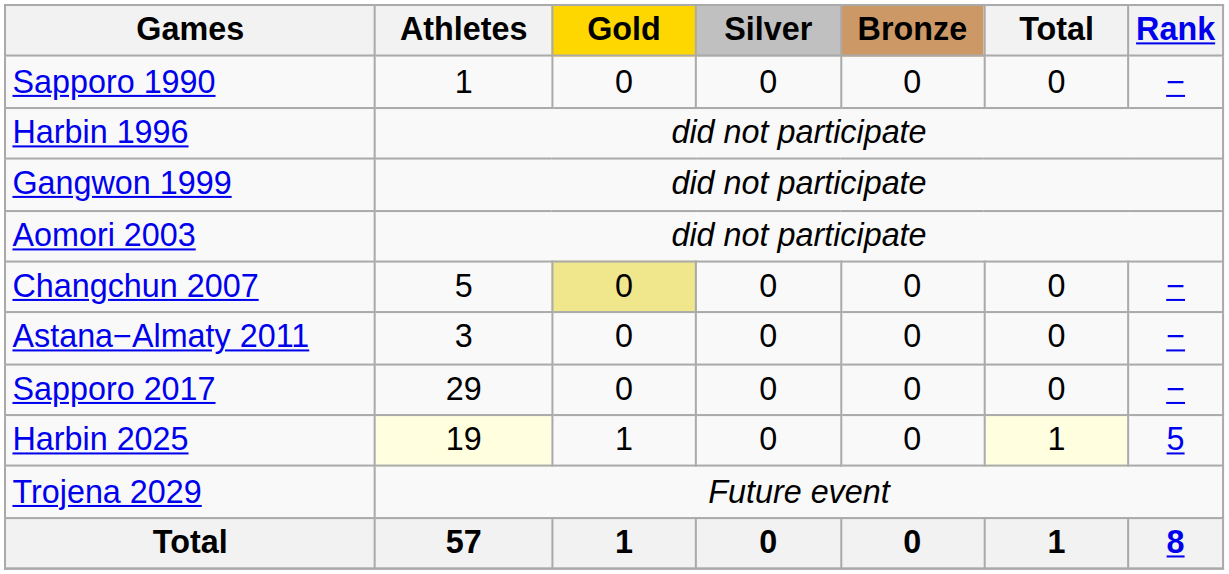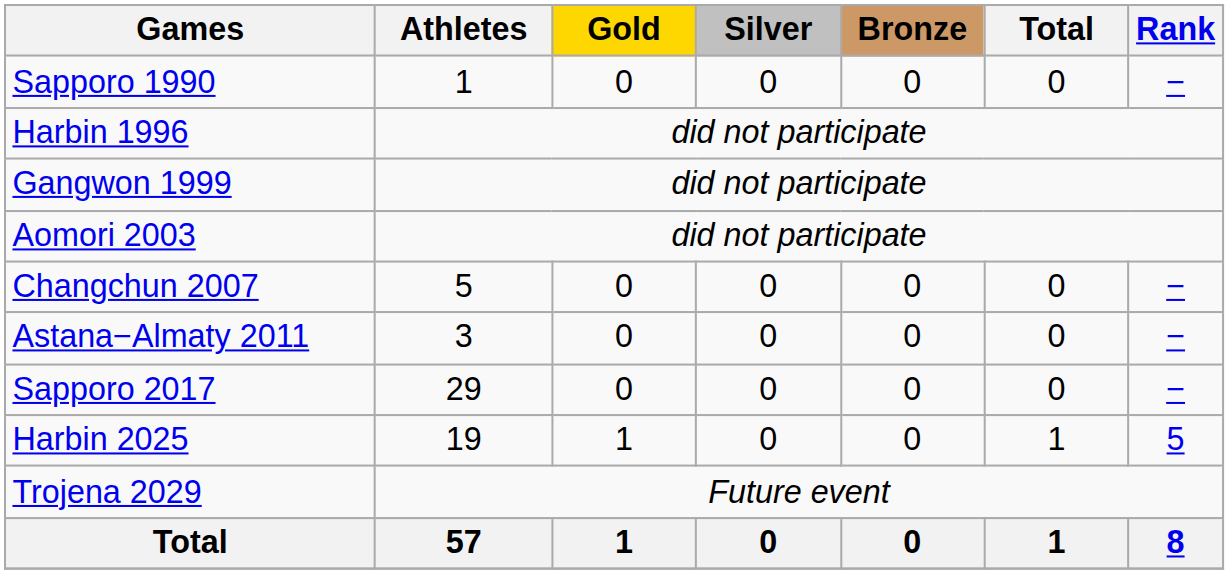(624, 286) khaki background -> (624, 286) no background
(464, 440) lightyellow background -> (464, 440) no background
(1057, 440) lightyellow background -> (1057, 440) no background
